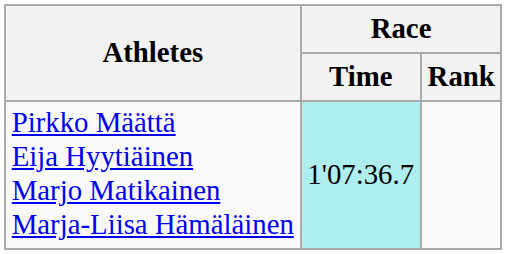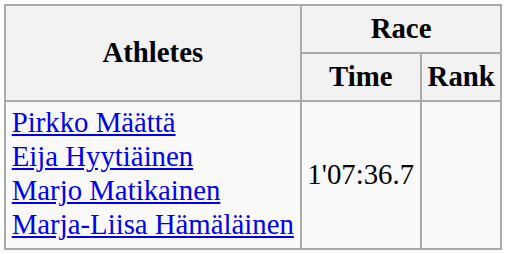(361, 174) paleturquoise background -> (361, 174) no background
